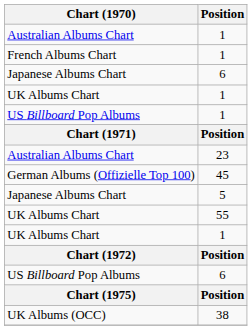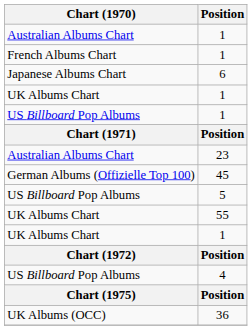(67, 194) Japanese Albums Chart -> (74, 194) US Billboard Pop Albums
(222, 275) 6 -> (222, 275) 4
(222, 315) 38 -> (222, 315) 36
